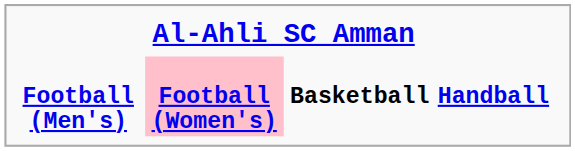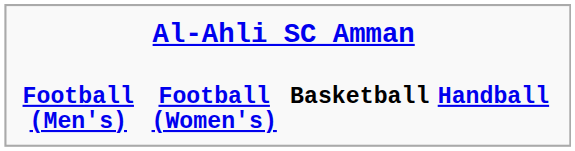(214, 108) pink background -> (214, 108) no background
